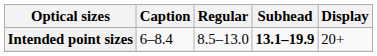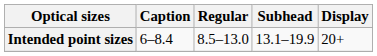(285, 39) bold -> (285, 39) normal
